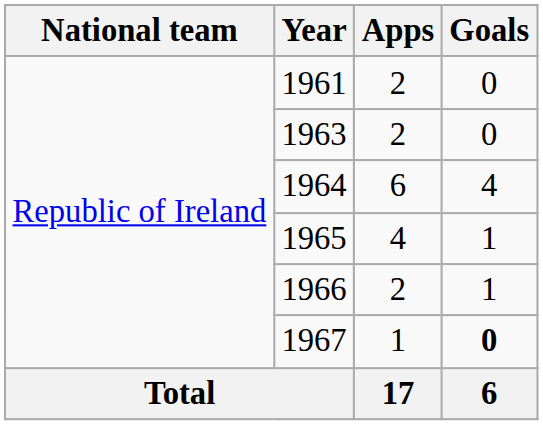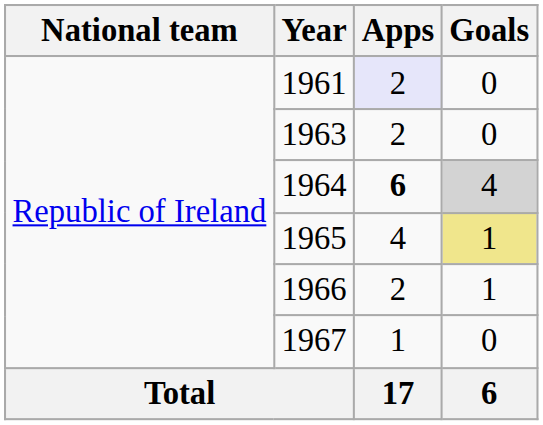(398, 82) no background -> (398, 82) lavender background
(398, 185) normal -> (398, 185) bold
(489, 185) no background -> (489, 185) lightgrey background
(489, 237) no background -> (489, 237) khaki background
(489, 340) bold -> (489, 340) normal
